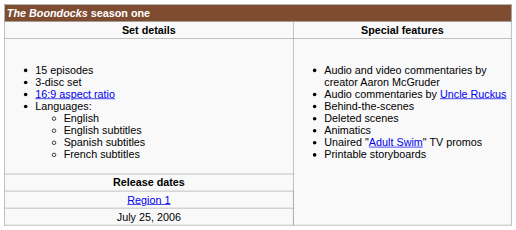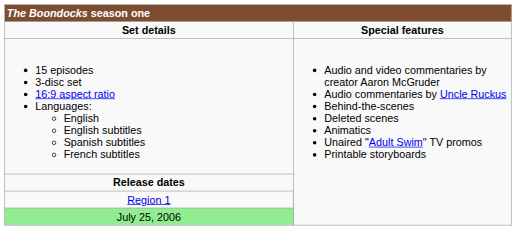(149, 217) no background -> (149, 217) lightgreen background
